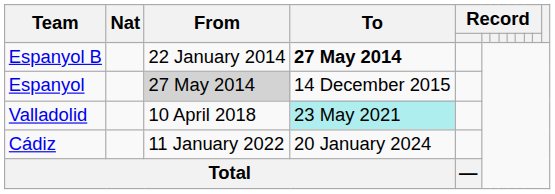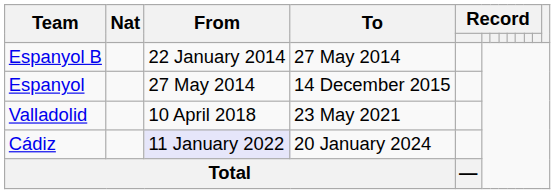(348, 56) bold -> (347, 56) normal
(202, 85) lightgrey background -> (202, 85) no background
(347, 115) paleturquoise background -> (347, 115) no background
(216, 144) no background -> (216, 144) lavender background
